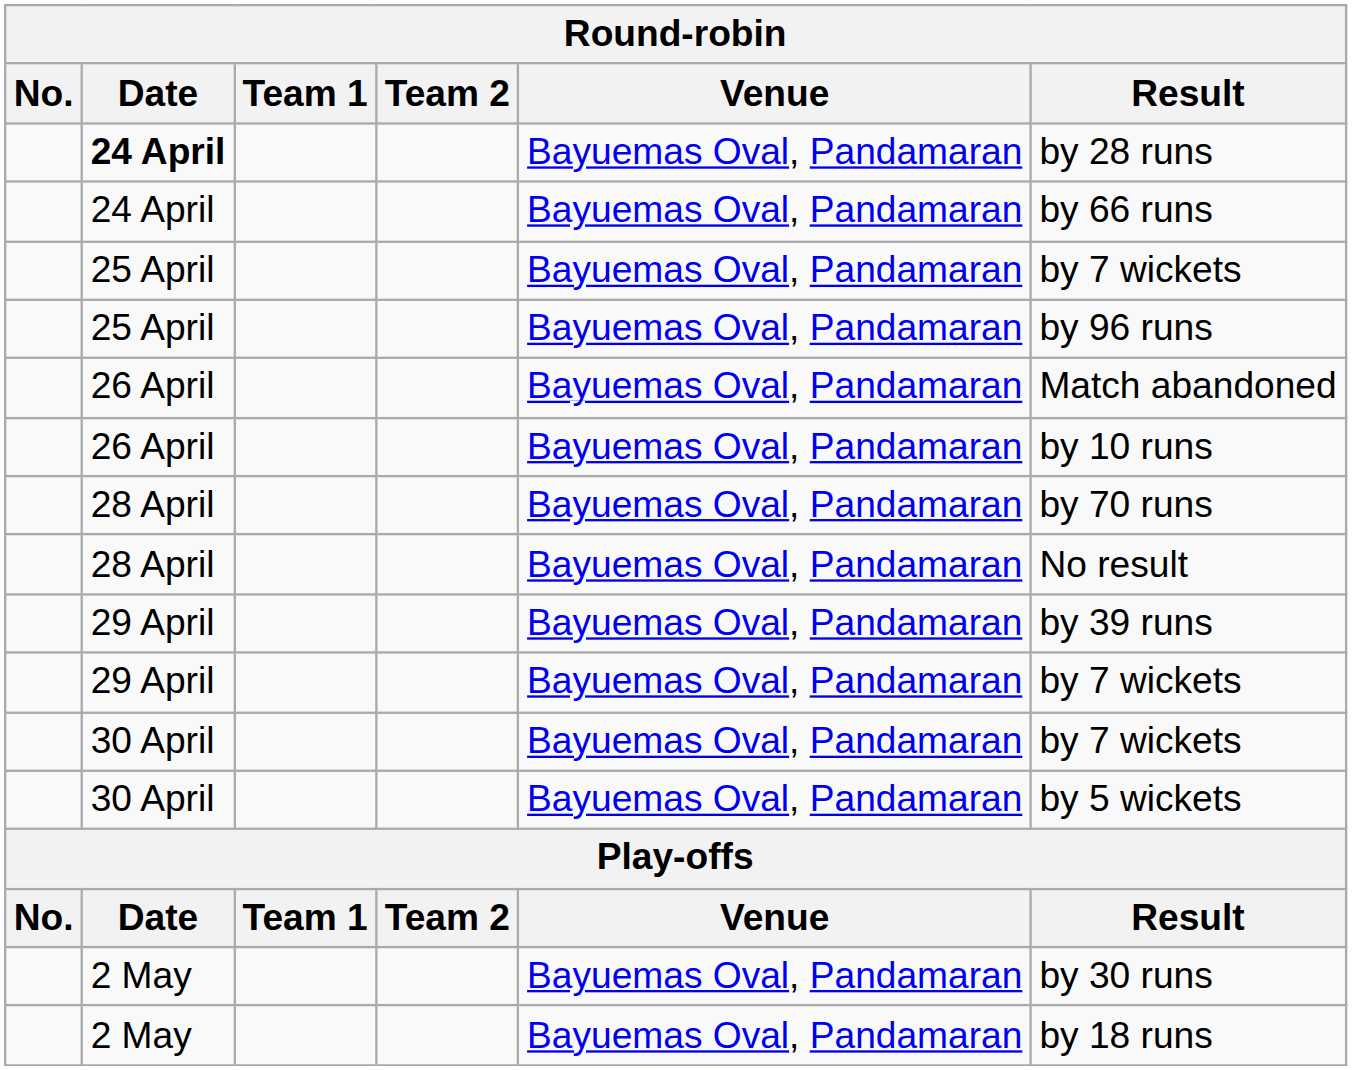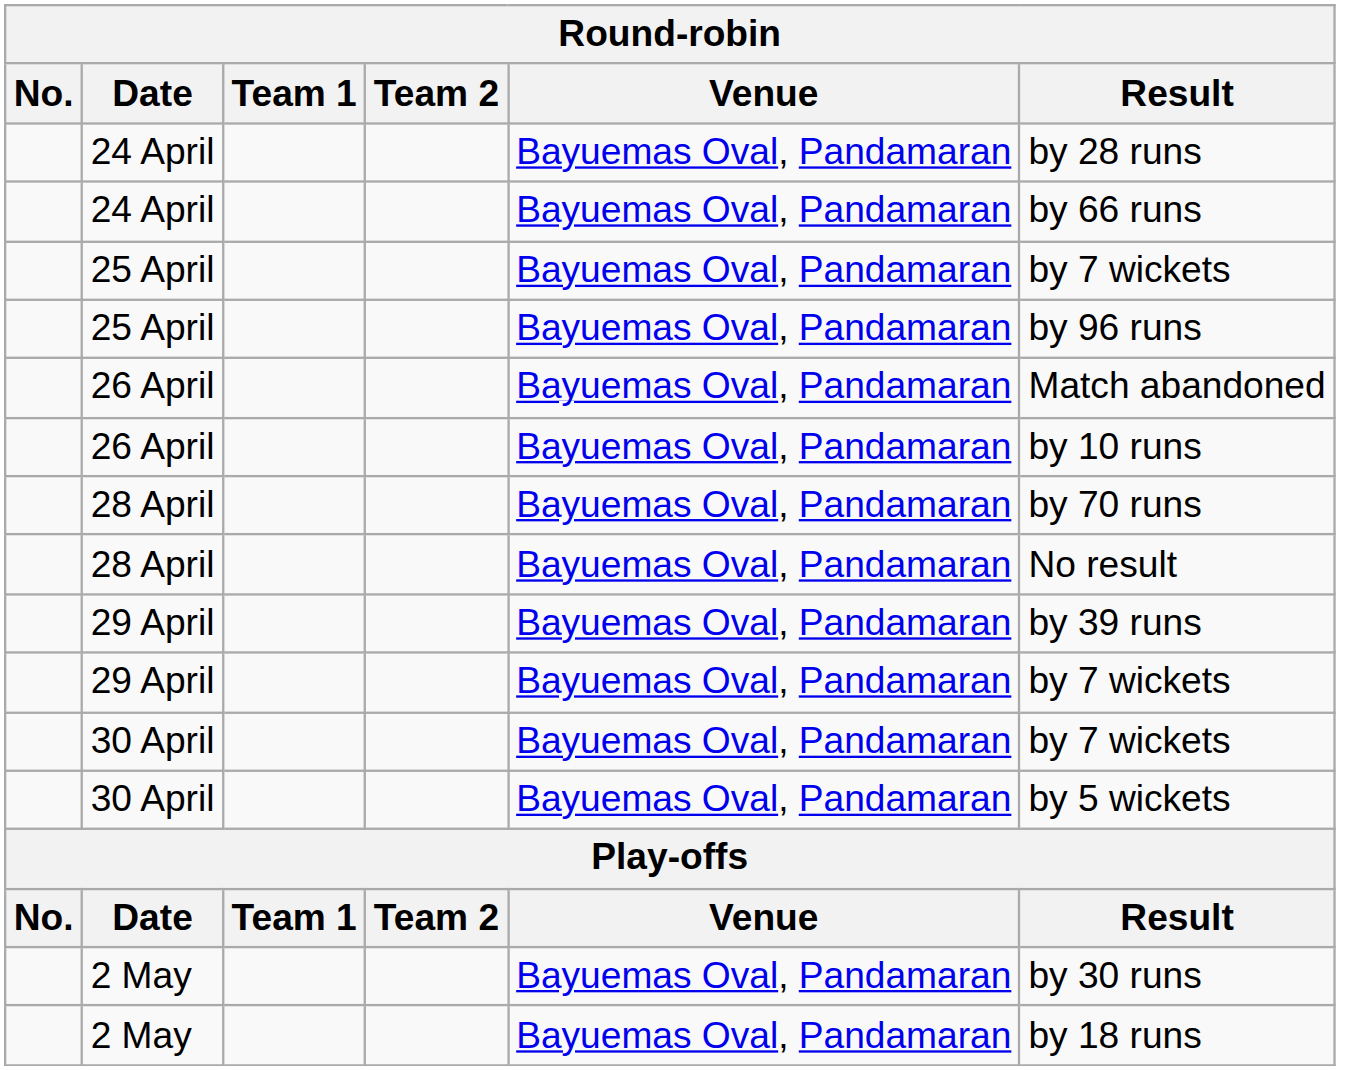(158, 151) bold -> (153, 151) normal
